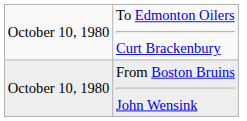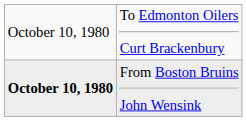(59, 88) normal -> (60, 88) bold
